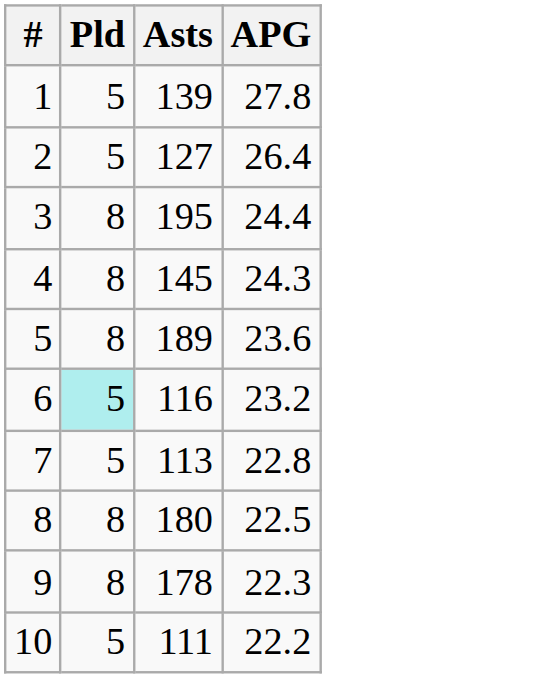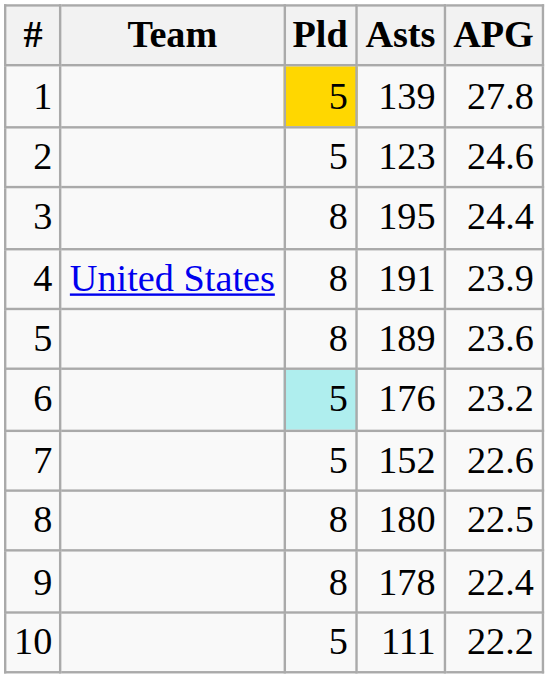+ column: (172, 35)
(116, 95) no background -> (338, 95) gold background
(184, 156) 127 -> (407, 156) 123
(278, 156) 26.4 -> (500, 156) 24.6
(184, 277) 145 -> (407, 277) 191
(278, 277) 24.3 -> (500, 277) 23.9
(185, 398) 116 -> (407, 398) 176
(185, 459) 113 -> (407, 459) 152
(278, 459) 22.8 -> (500, 459) 22.6
(278, 580) 22.3 -> (500, 580) 22.4
